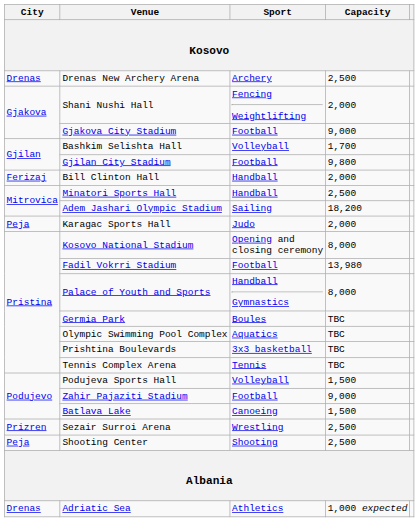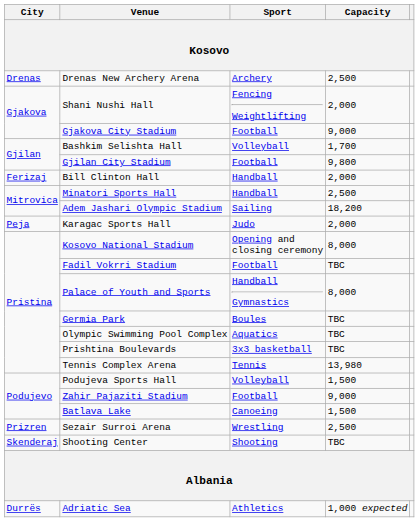(345, 266) 13,980 -> (336, 266) TBC
(336, 365) TBC -> (345, 365) 13,980
(18, 442) Peja -> (32, 442) Skenderaj
(342, 442) 2,500 -> (336, 442) TBC
(24, 509) Drenas -> (24, 509) Durrës
